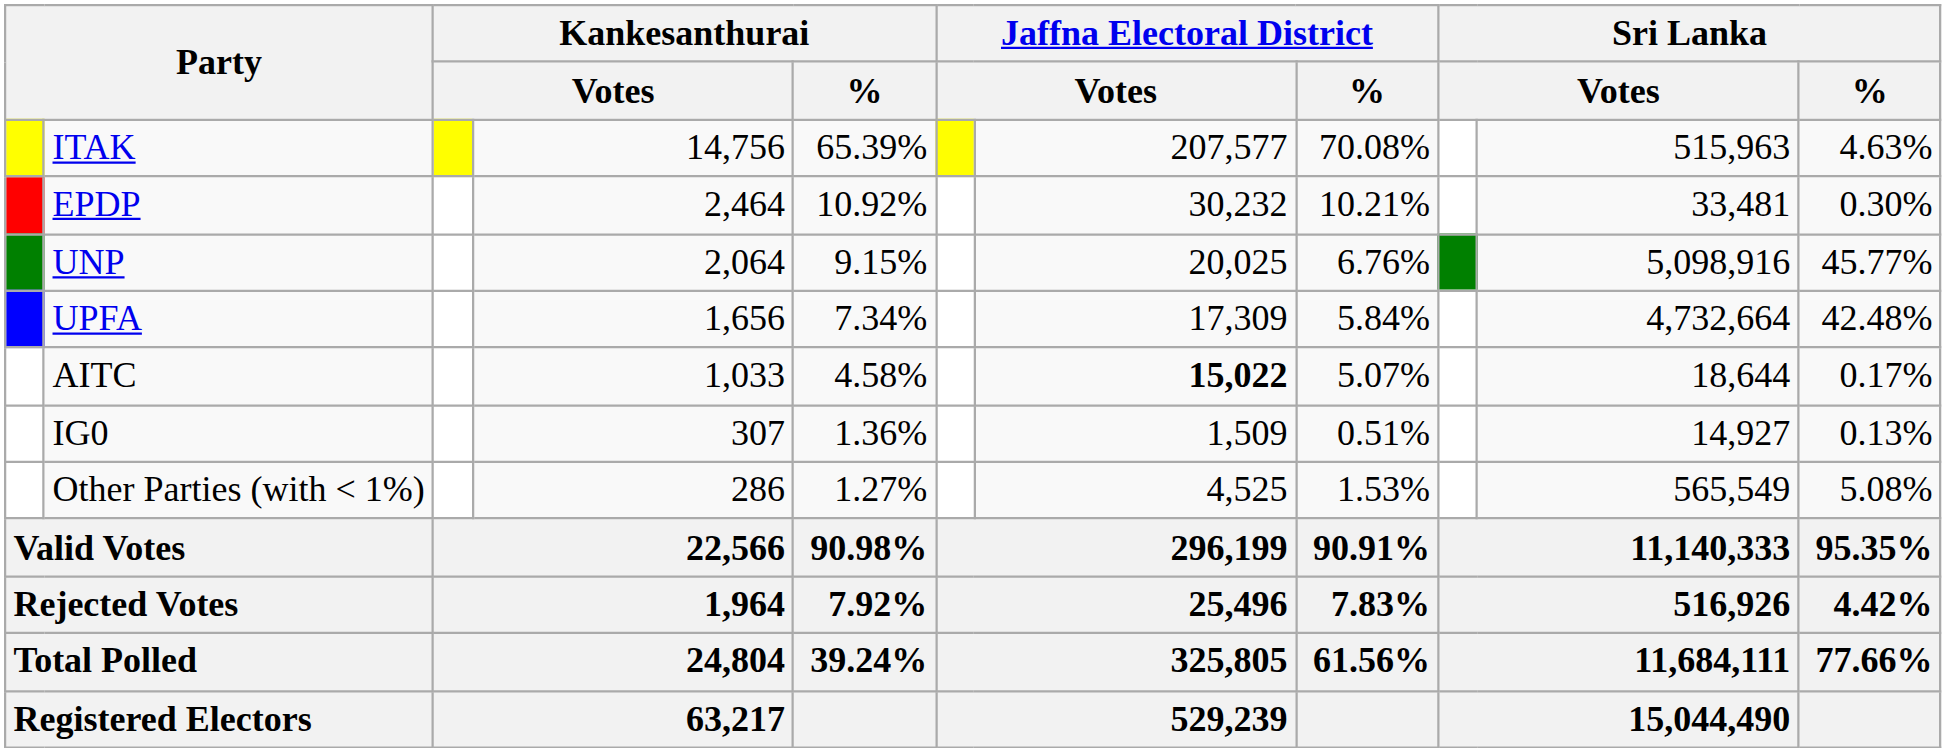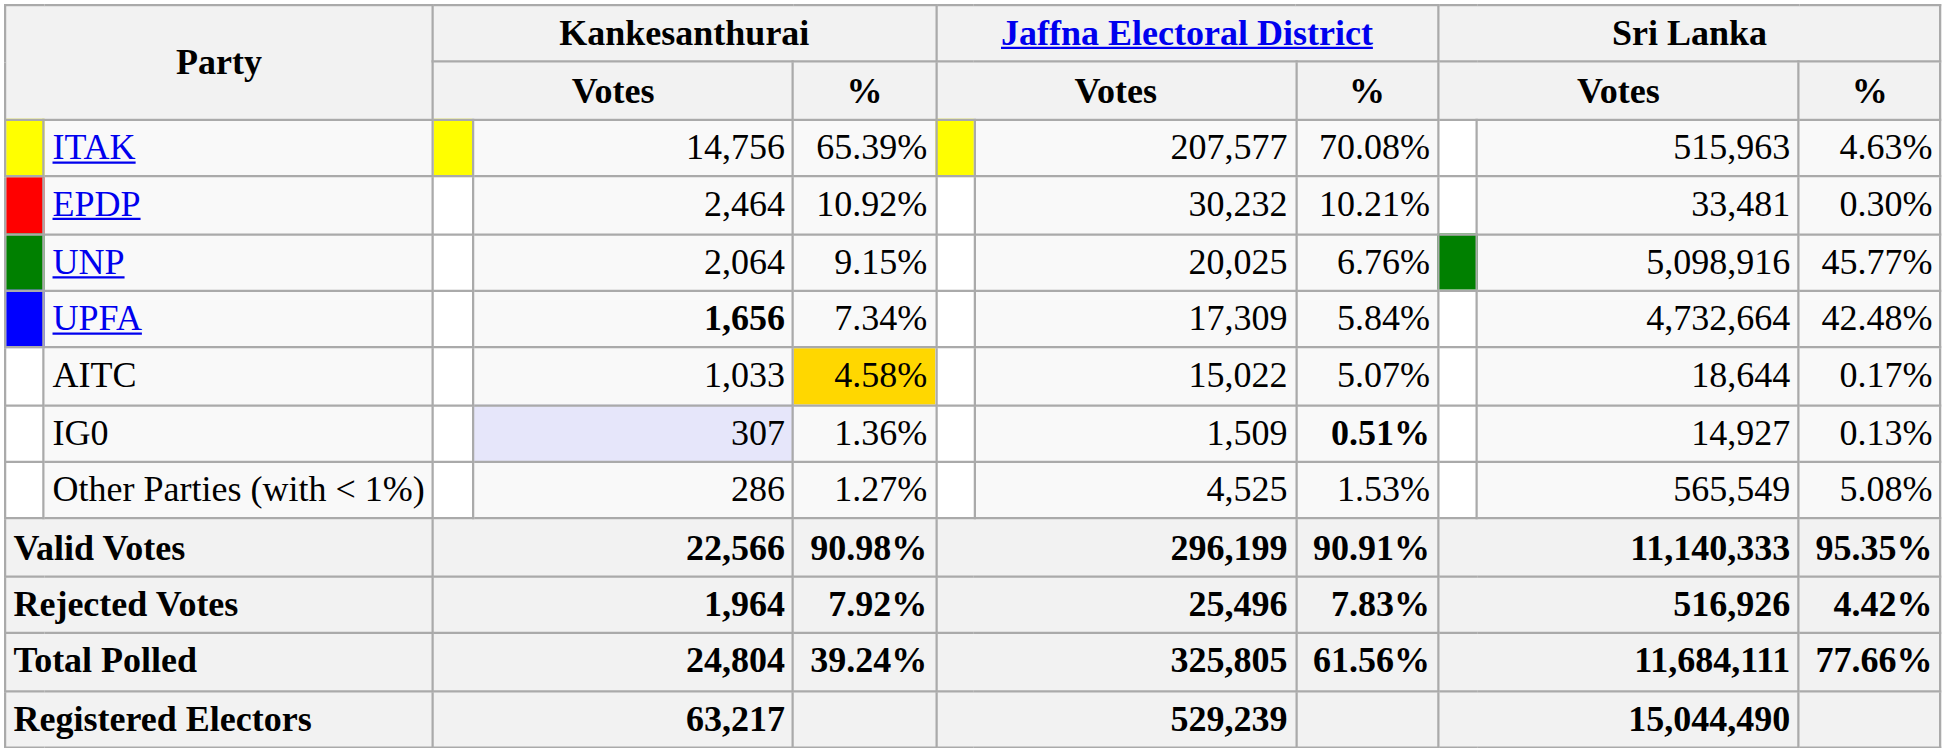(744, 318) normal -> (744, 318) bold
(881, 375) no background -> (881, 375) gold background
(1238, 375) bold -> (1238, 375) normal
(758, 432) no background -> (758, 432) lavender background
(1383, 432) normal -> (1380, 432) bold
